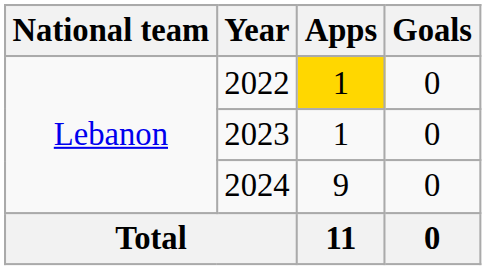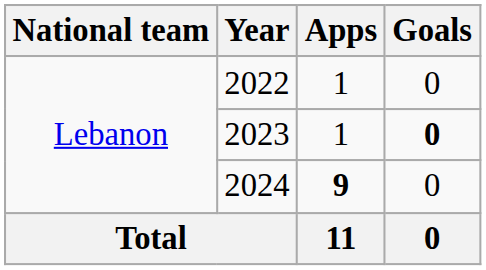(341, 82) gold background -> (341, 82) no background
(432, 133) normal -> (432, 133) bold
(341, 185) normal -> (341, 185) bold
